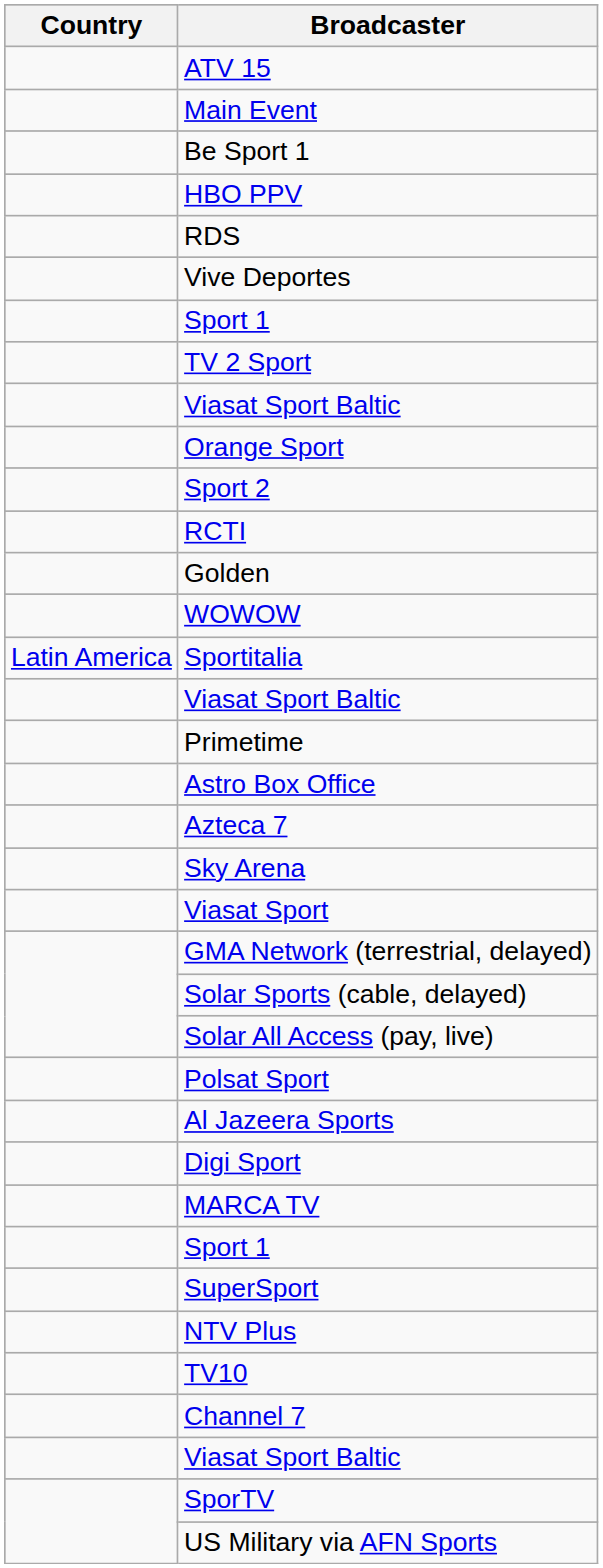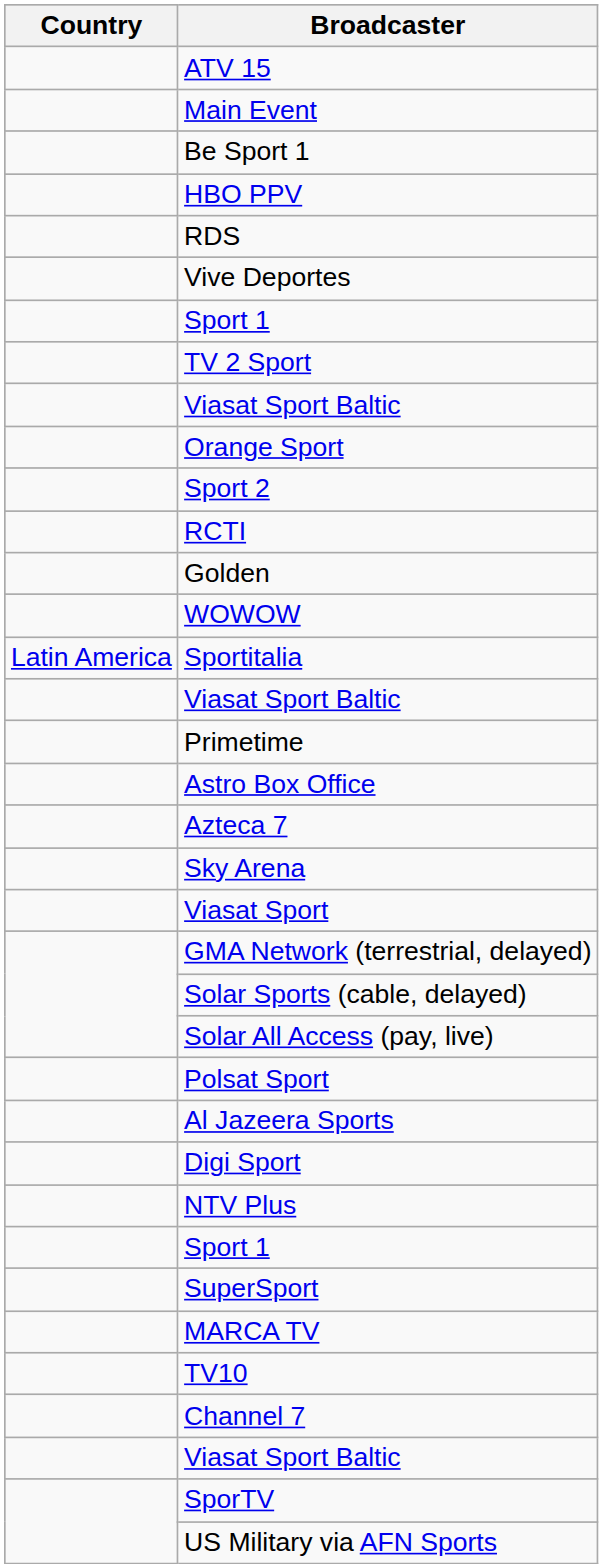(252, 1204) MARCA TV -> (240, 1204) NTV Plus
(240, 1331) NTV Plus -> (252, 1331) MARCA TV
